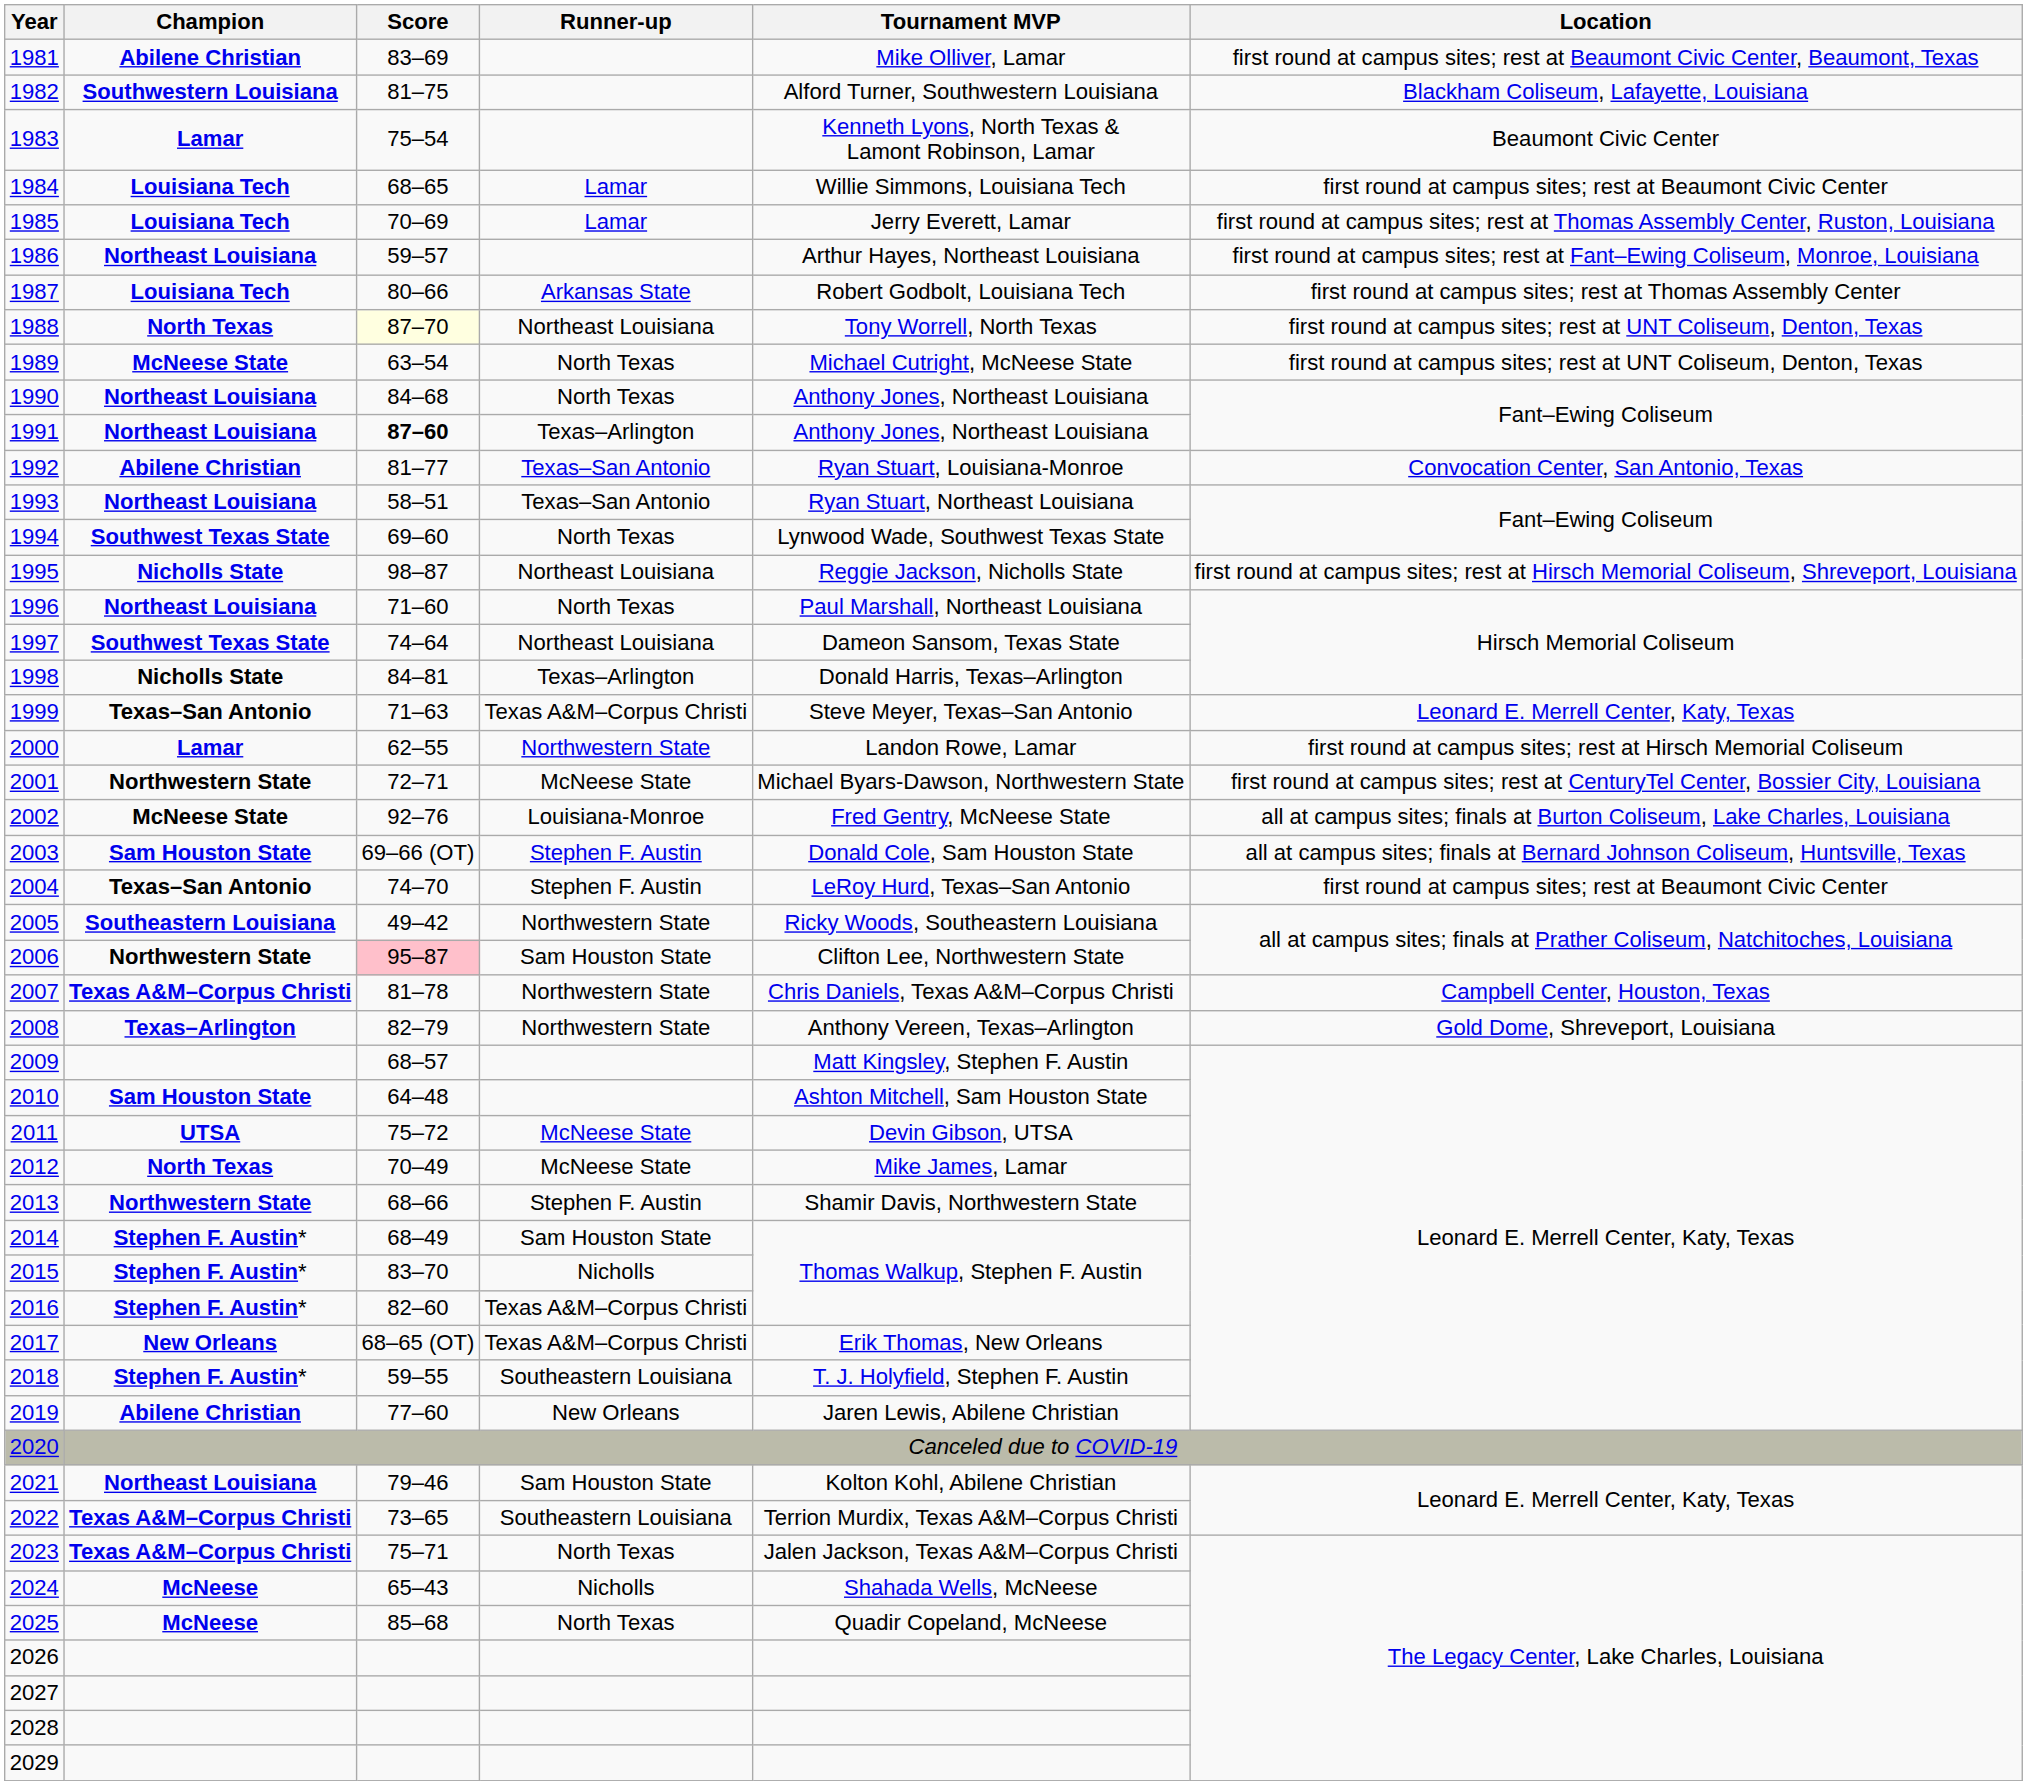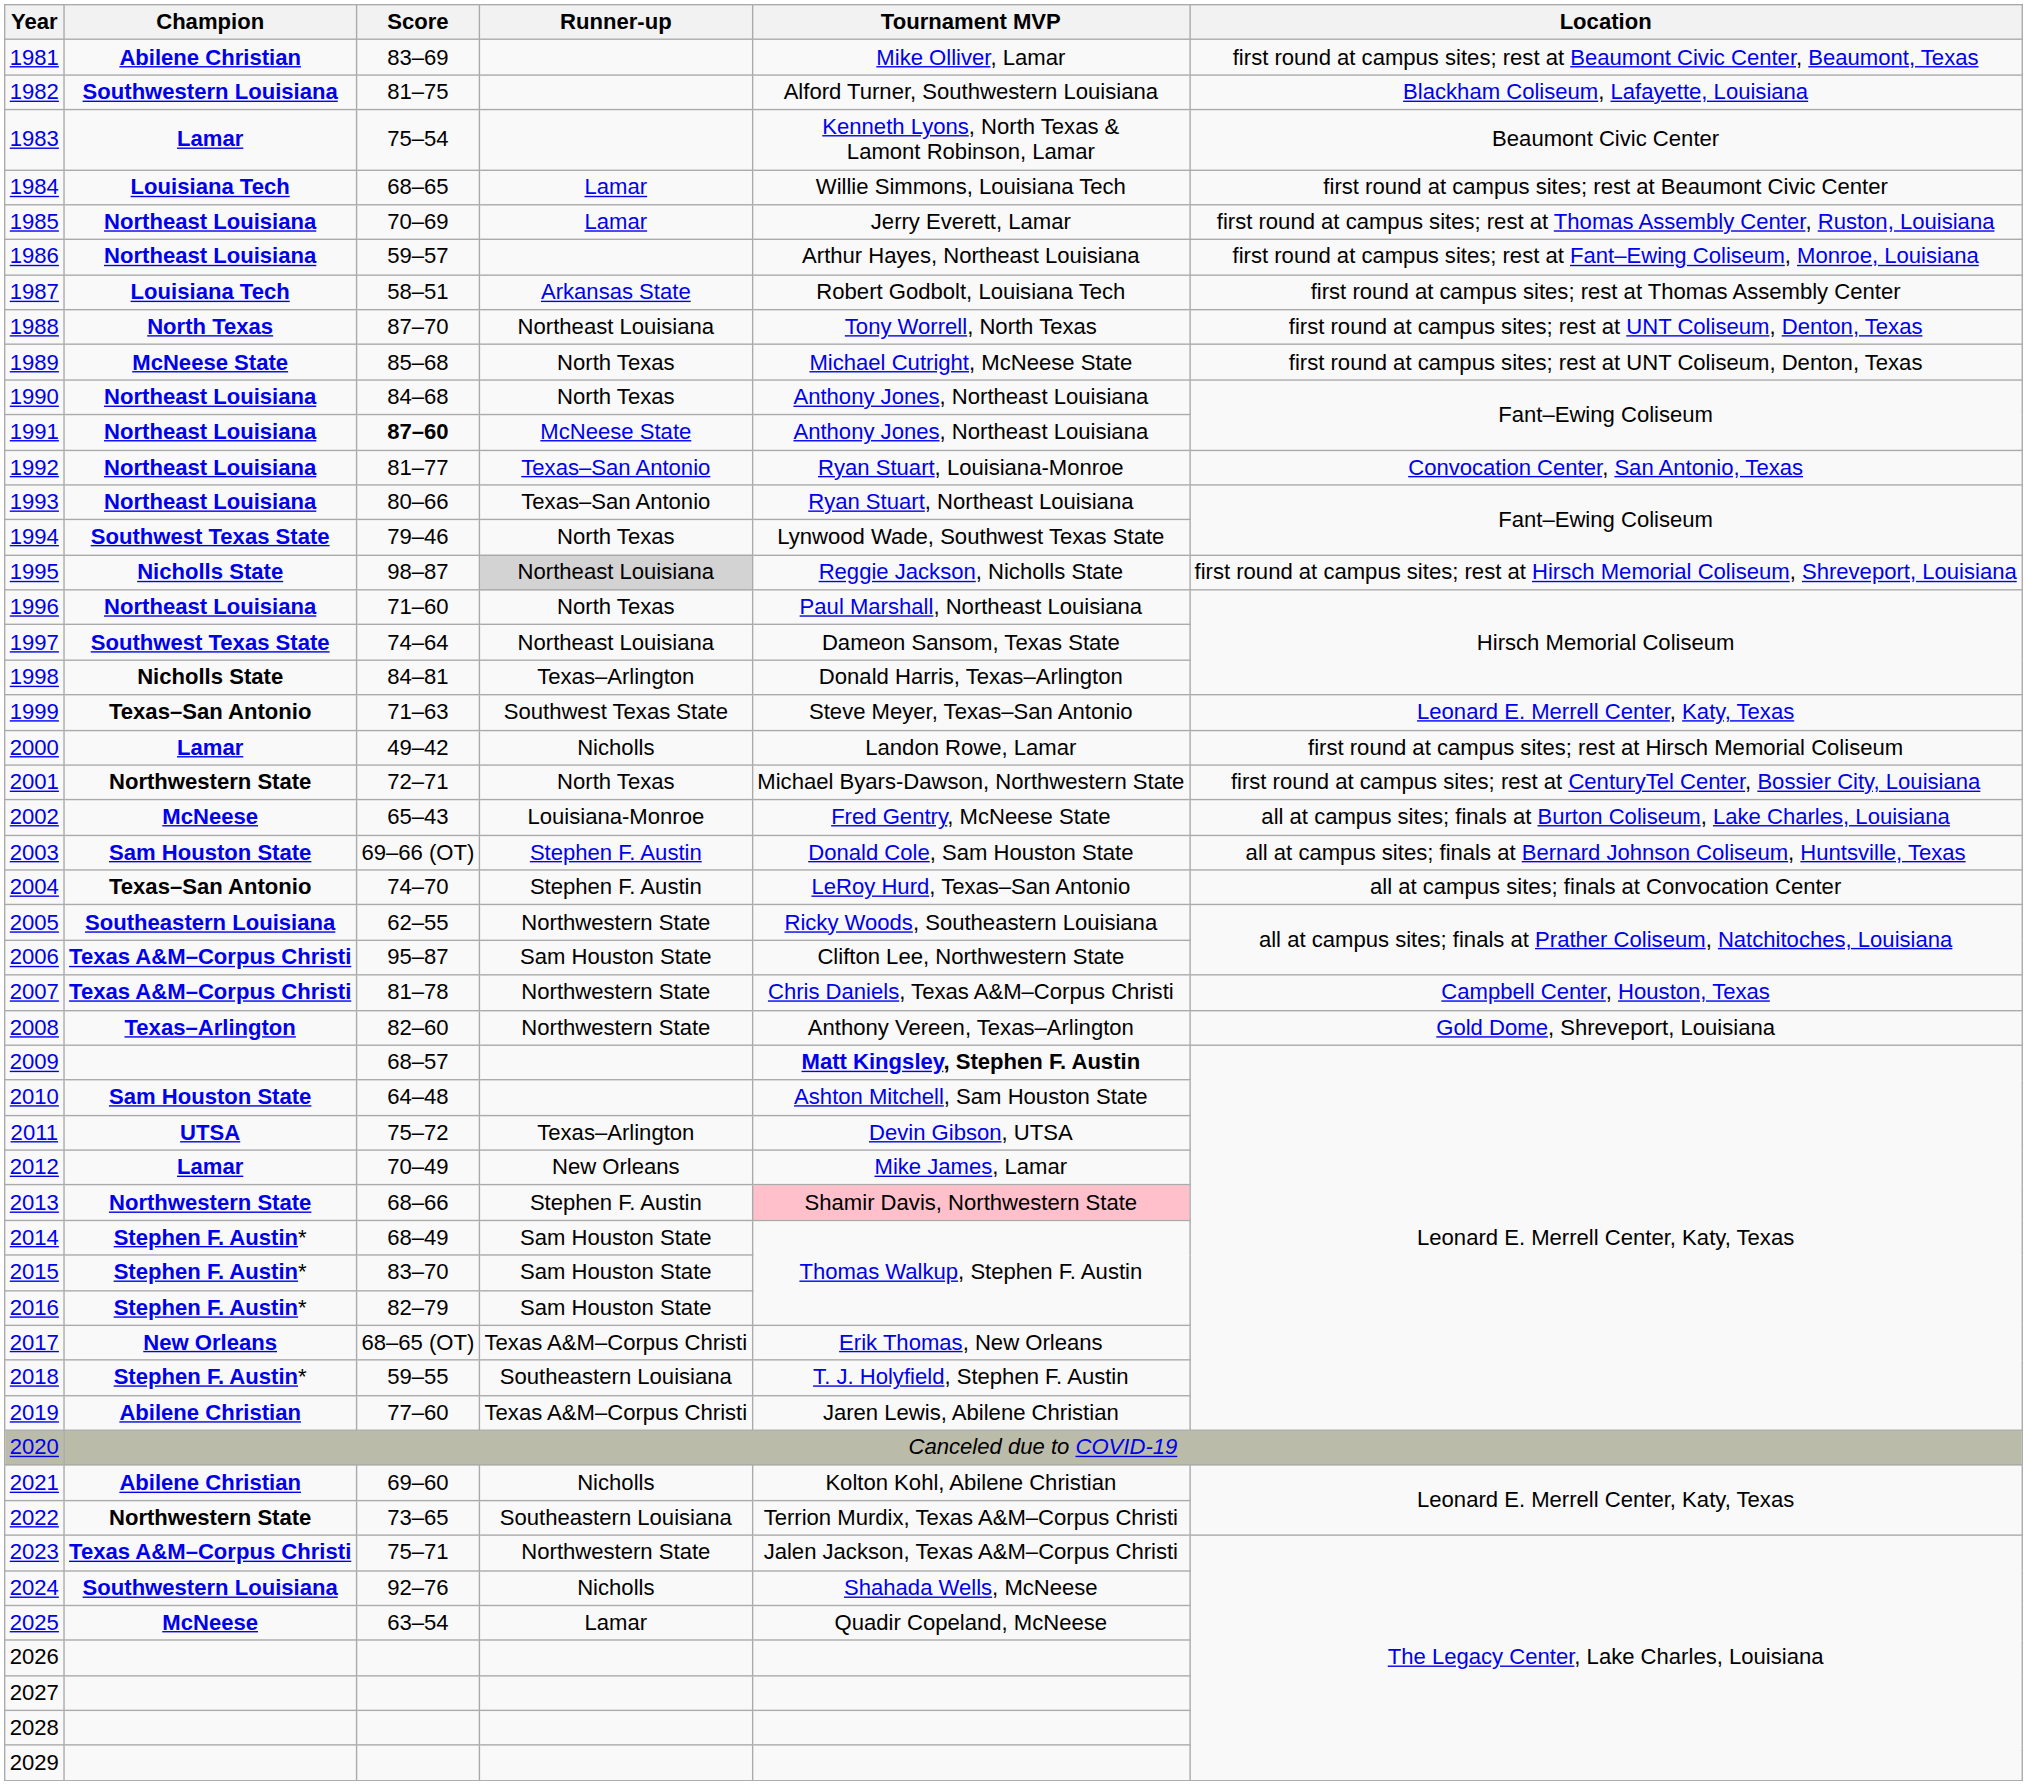(210, 221) Louisiana Tech -> (210, 221) Northeast Louisiana
(418, 291) 80–66 -> (418, 291) 58–51
(418, 326) lightyellow background -> (418, 326) no background
(418, 362) 63–54 -> (418, 362) 85–68
(616, 432) Texas–Arlington -> (616, 432) McNeese State
(210, 467) Abilene Christian -> (210, 467) Northeast Louisiana
(418, 502) 58–51 -> (418, 502) 80–66
(418, 537) 69–60 -> (418, 537) 79–46
(616, 572) no background -> (616, 572) lightgrey background
(616, 712) Texas A&M–Corpus Christi -> (616, 712) Southwest Texas State
(418, 747) 62–55 -> (418, 747) 49–42
(616, 747) Northwestern State -> (616, 747) Nicholls
(616, 782) McNeese State -> (616, 782) North Texas
(210, 817) McNeese State -> (210, 817) McNeese
(418, 817) 92–76 -> (418, 817) 65–43
(1606, 887) first round at campus sites; rest at Beaumont Civic Center -> (1606, 887) all at campus sites; finals at Convocation Center
(418, 922) 49–42 -> (418, 922) 62–55
(210, 957) Northwestern State -> (210, 957) Texas A&M–Corpus Christi
(418, 957) pink background -> (418, 957) no background
(418, 1027) 82–79 -> (418, 1027) 82–60
(971, 1062) normal -> (971, 1062) bold
(616, 1132) McNeese State -> (616, 1132) Texas–Arlington
(210, 1167) North Texas -> (210, 1167) Lamar
(616, 1167) McNeese State -> (616, 1167) New Orleans
(971, 1202) no background -> (971, 1202) pink background
(616, 1272) Nicholls -> (616, 1272) Sam Houston State
(418, 1307) 82–60 -> (418, 1307) 82–79
(616, 1307) Texas A&M–Corpus Christi -> (616, 1307) Sam Houston State
(616, 1412) New Orleans -> (616, 1412) Texas A&M–Corpus Christi
(210, 1482) Northeast Louisiana -> (210, 1482) Abilene Christian
(418, 1482) 79–46 -> (418, 1482) 69–60
(616, 1482) Sam Houston State -> (616, 1482) Nicholls
(210, 1517) Texas A&M–Corpus Christi -> (210, 1517) Northwestern State
(616, 1552) North Texas -> (616, 1552) Northwestern State
(210, 1587) McNeese -> (210, 1587) Southwestern Louisiana
(418, 1587) 65–43 -> (418, 1587) 92–76
(418, 1622) 85–68 -> (418, 1622) 63–54
(616, 1622) North Texas -> (616, 1622) Lamar
